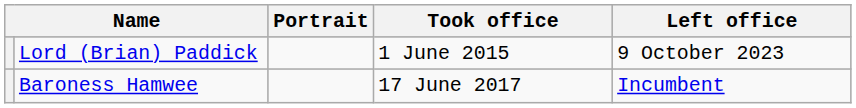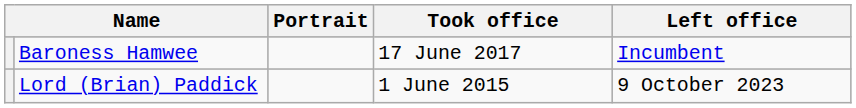rows swapped: (138, 53) <-> (108, 86)
